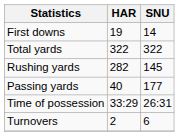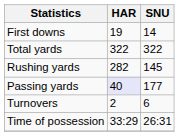(116, 85) no background -> (116, 85) lavender background
rows swapped: (32, 121) <-> (56, 103)
